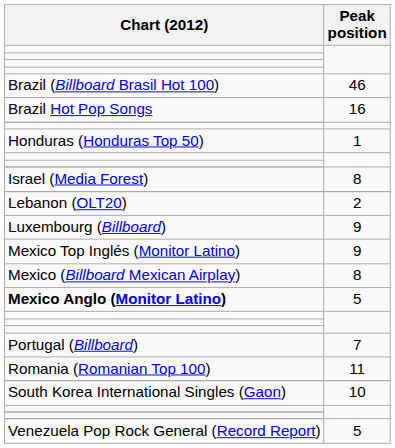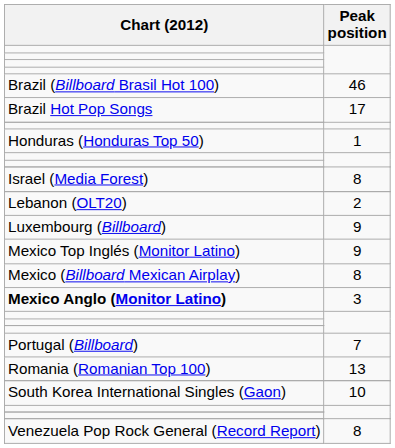(357, 109) 16 -> (357, 109) 17
(357, 299) 5 -> (357, 299) 3
(357, 368) 11 -> (357, 368) 13
(357, 431) 5 -> (357, 431) 8
